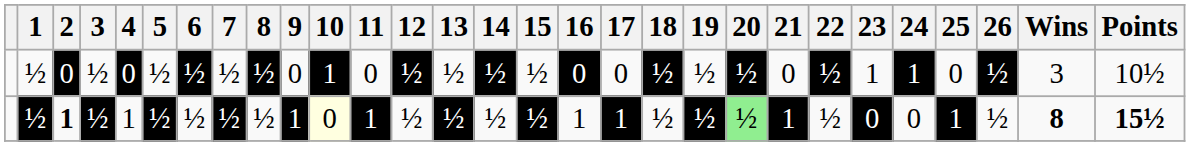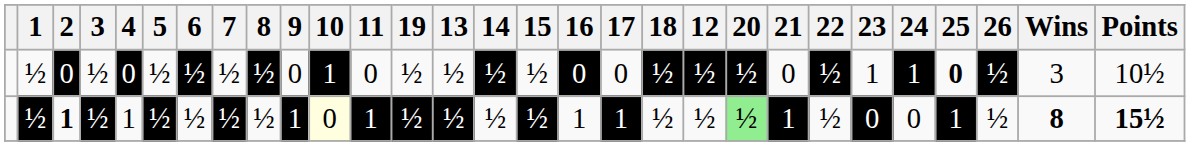columns swapped: (412, 27) <-> (705, 27)
(956, 72) normal -> (956, 72) bold
